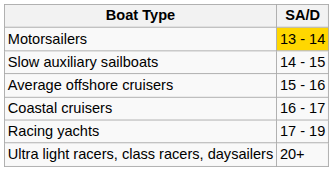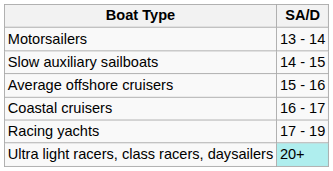(303, 39) gold background -> (303, 39) no background
(292, 154) no background -> (292, 154) paleturquoise background
